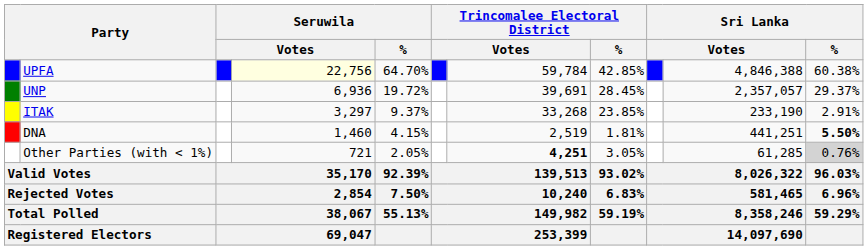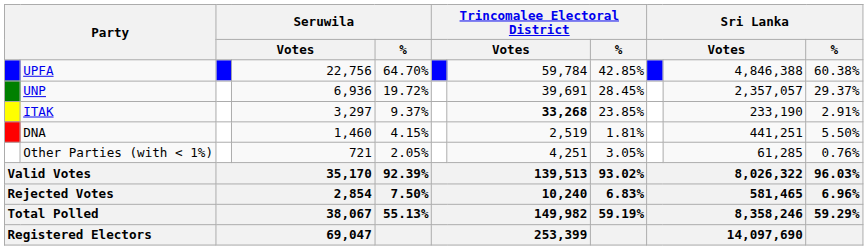(349, 70) lightyellow background -> (349, 70) no background
(564, 112) normal -> (564, 112) bold
(841, 132) bold -> (841, 132) normal
(568, 153) bold -> (568, 153) normal
(841, 153) lightgrey background -> (841, 153) no background
